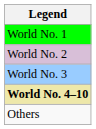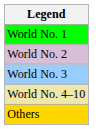(48, 94) bold -> (46, 94) normal
(23, 114) no background -> (23, 114) gold background
